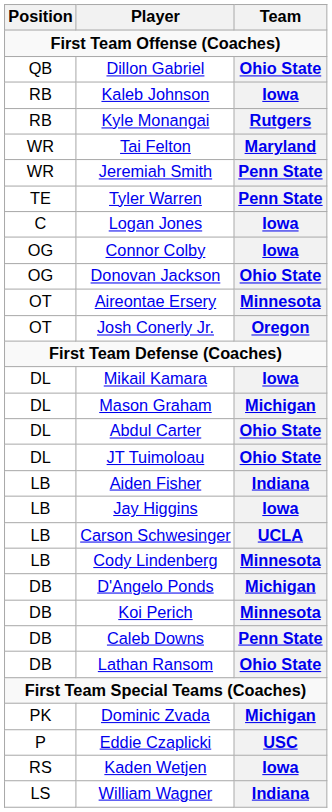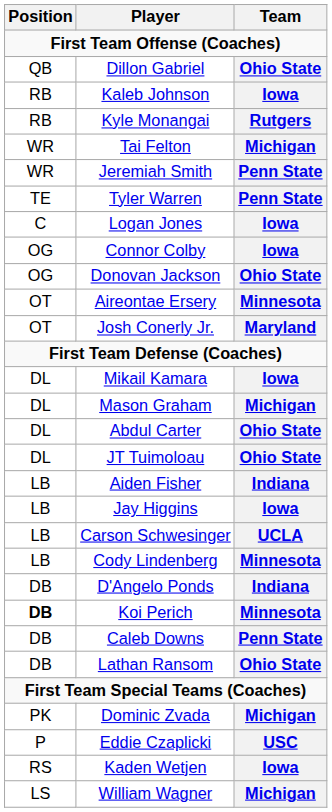(280, 146) Maryland -> (280, 146) Michigan
(280, 328) Oregon -> (280, 328) Maryland
(280, 586) Michigan -> (280, 586) Indiana
(40, 612) normal -> (40, 612) bold
(280, 793) Indiana -> (280, 793) Michigan
